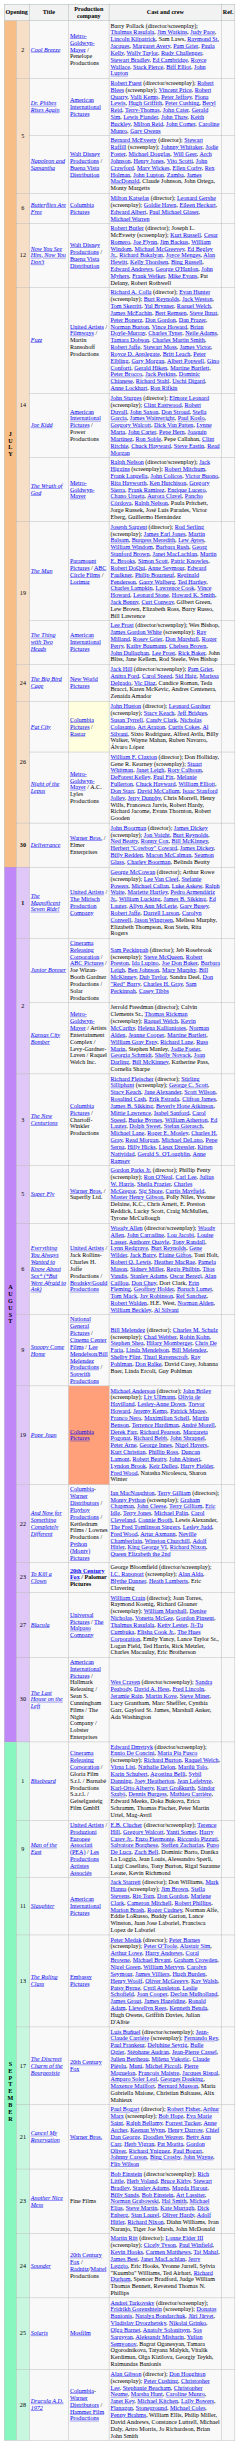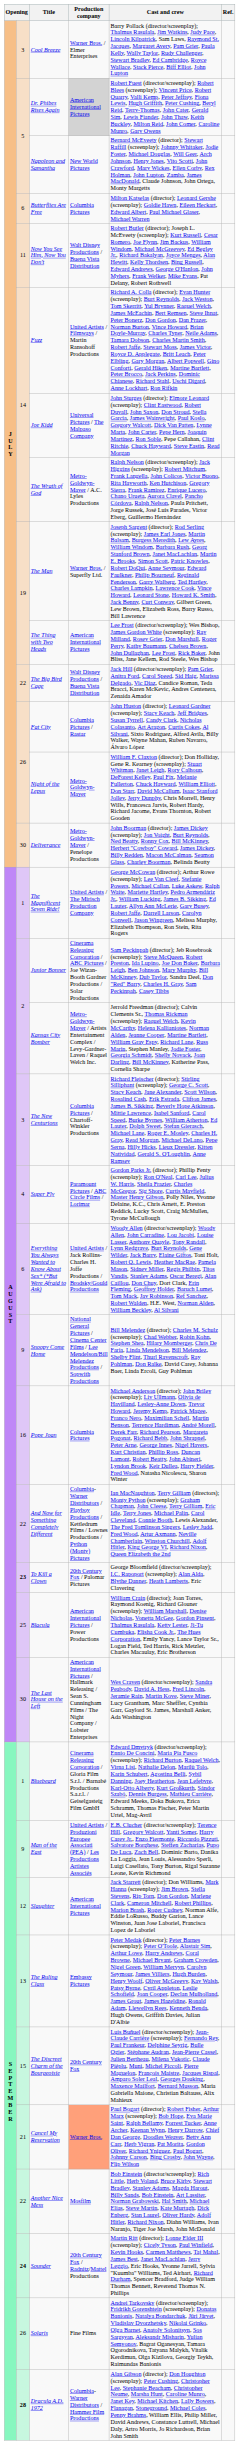(23, 49) 2 -> (23, 49) 3
(84, 49) Metro-Goldwyn-Mayer / Penelope Productions -> (88, 49) Warner Bros. / Elmer Enterprises
(85, 107) no background -> (85, 107) lightgrey background
(86, 164) Walt Disney Productions / Buena Vista Distribution -> (84, 164) New World Pictures
(23, 255) 12 -> (23, 255) 11
(85, 425) American International Pictures / Power Productions -> (87, 425) Universal Pictures / The Malpaso Company
(82, 490) Metro-Goldwyn-Mayer -> (86, 490) Metro-Goldwyn-Mayer / A.C. Lyles Productions
(88, 571) Paramount Pictures / ABC Circle Films / Lorimar -> (88, 571) Warner Bros. / Superfly Ltd.
(23, 683) 24 -> (23, 683) 22
(84, 683) New World Pictures -> (86, 683) Walt Disney Productions / Buena Vista Distribution
(82, 726) lightyellow background -> (82, 726) no background
(86, 787) Metro-Goldwyn-Mayer / A.C. Lyles Productions -> (82, 787) Metro-Goldwyn-Mayer
(23, 845) bold -> (23, 845) normal
(88, 845) Warner Bros. / Elmer Enterprises -> (84, 845) Metro-Goldwyn-Mayer / Penelope Productions
(23, 902) bold -> (23, 902) normal
(23, 1194) 5 -> (23, 1194) 4
(88, 1194) Warner Bros. / Superfly Ltd. -> (88, 1194) Paramount Pictures / ABC Circle Films / Lorimar
(23, 1435) 19 -> (23, 1435) 16
(82, 1435) lightsalmon background -> (82, 1435) no background
(23, 1577) normal -> (23, 1577) bold
(88, 1577) bold -> (87, 1577) normal
(23, 1625) 27 -> (23, 1625) 25
(87, 1625) Universal Pictures / The Malpaso Company -> (85, 1625) American International Pictures / Power Productions
(23, 1906) 11 -> (23, 1906) 12
(23, 2066) 17 -> (23, 2066) 15
(86, 2137) no background -> (86, 2137) lightsalmon background
(23, 2201) 23 -> (23, 2201) 22
(83, 2201) Fine Films -> (80, 2201) Mosfilm
(23, 2266) normal -> (23, 2266) bold
(23, 2333) 25 -> (23, 2333) 26
(80, 2333) Mosfilm -> (83, 2333) Fine Films
(23, 2405) normal -> (23, 2405) bold
